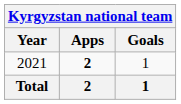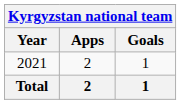(87, 63) bold -> (87, 63) normal
